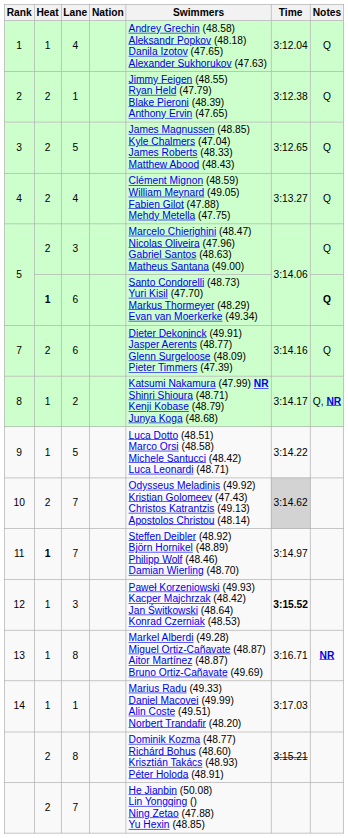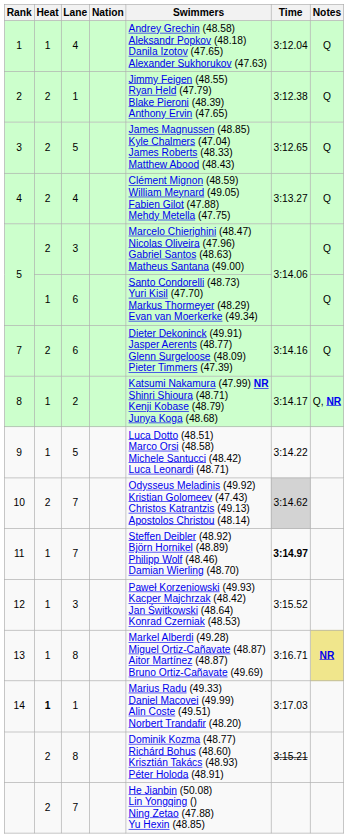(48, 300) bold -> (48, 300) normal
(327, 300) bold -> (327, 300) normal
(48, 554) bold -> (48, 554) normal
(291, 554) normal -> (291, 554) bold
(291, 604) bold -> (291, 604) normal
(327, 655) no background -> (327, 655) khaki background
(48, 706) normal -> (48, 706) bold
